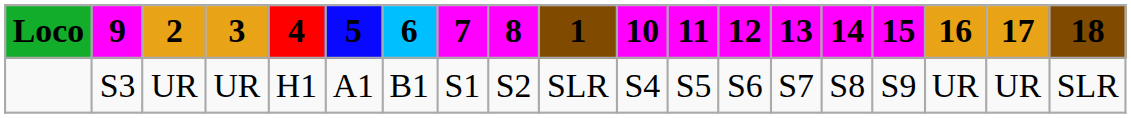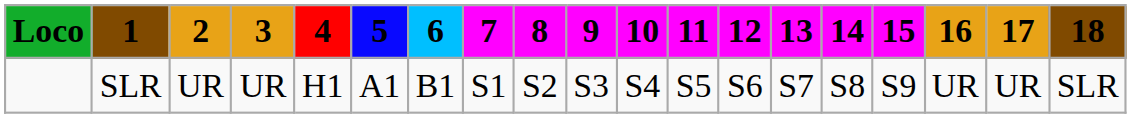columns swapped: (578, 31) <-> (118, 31)
